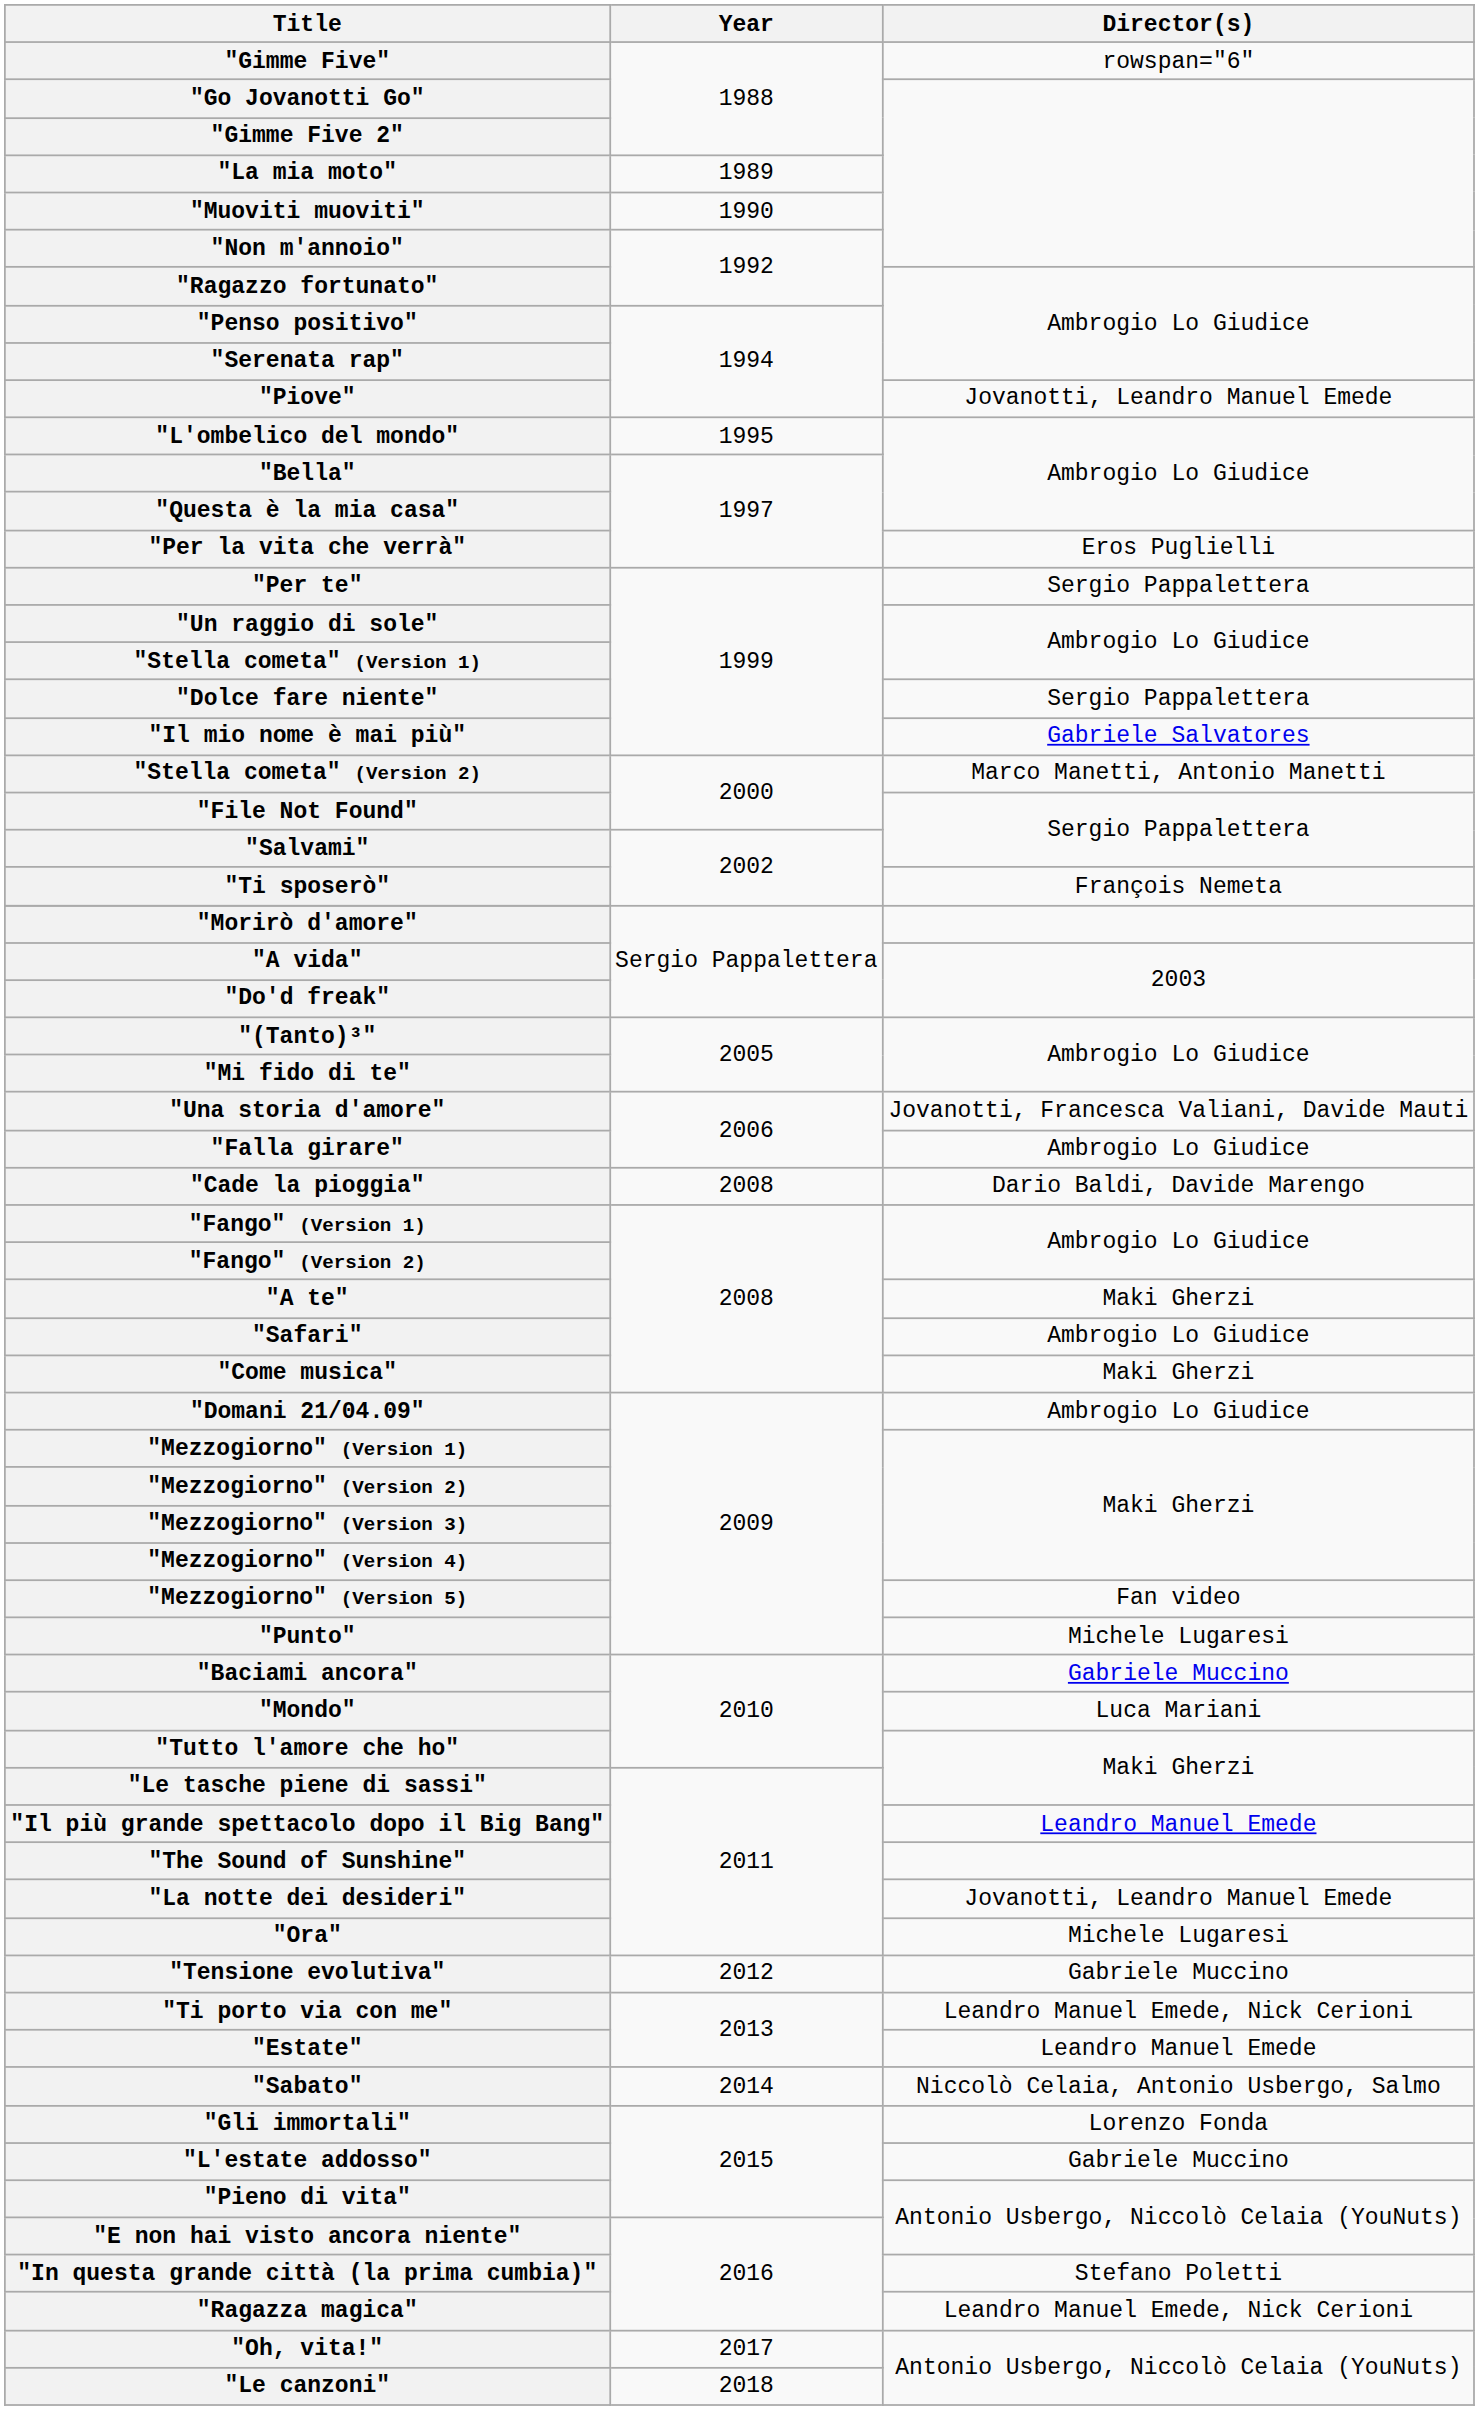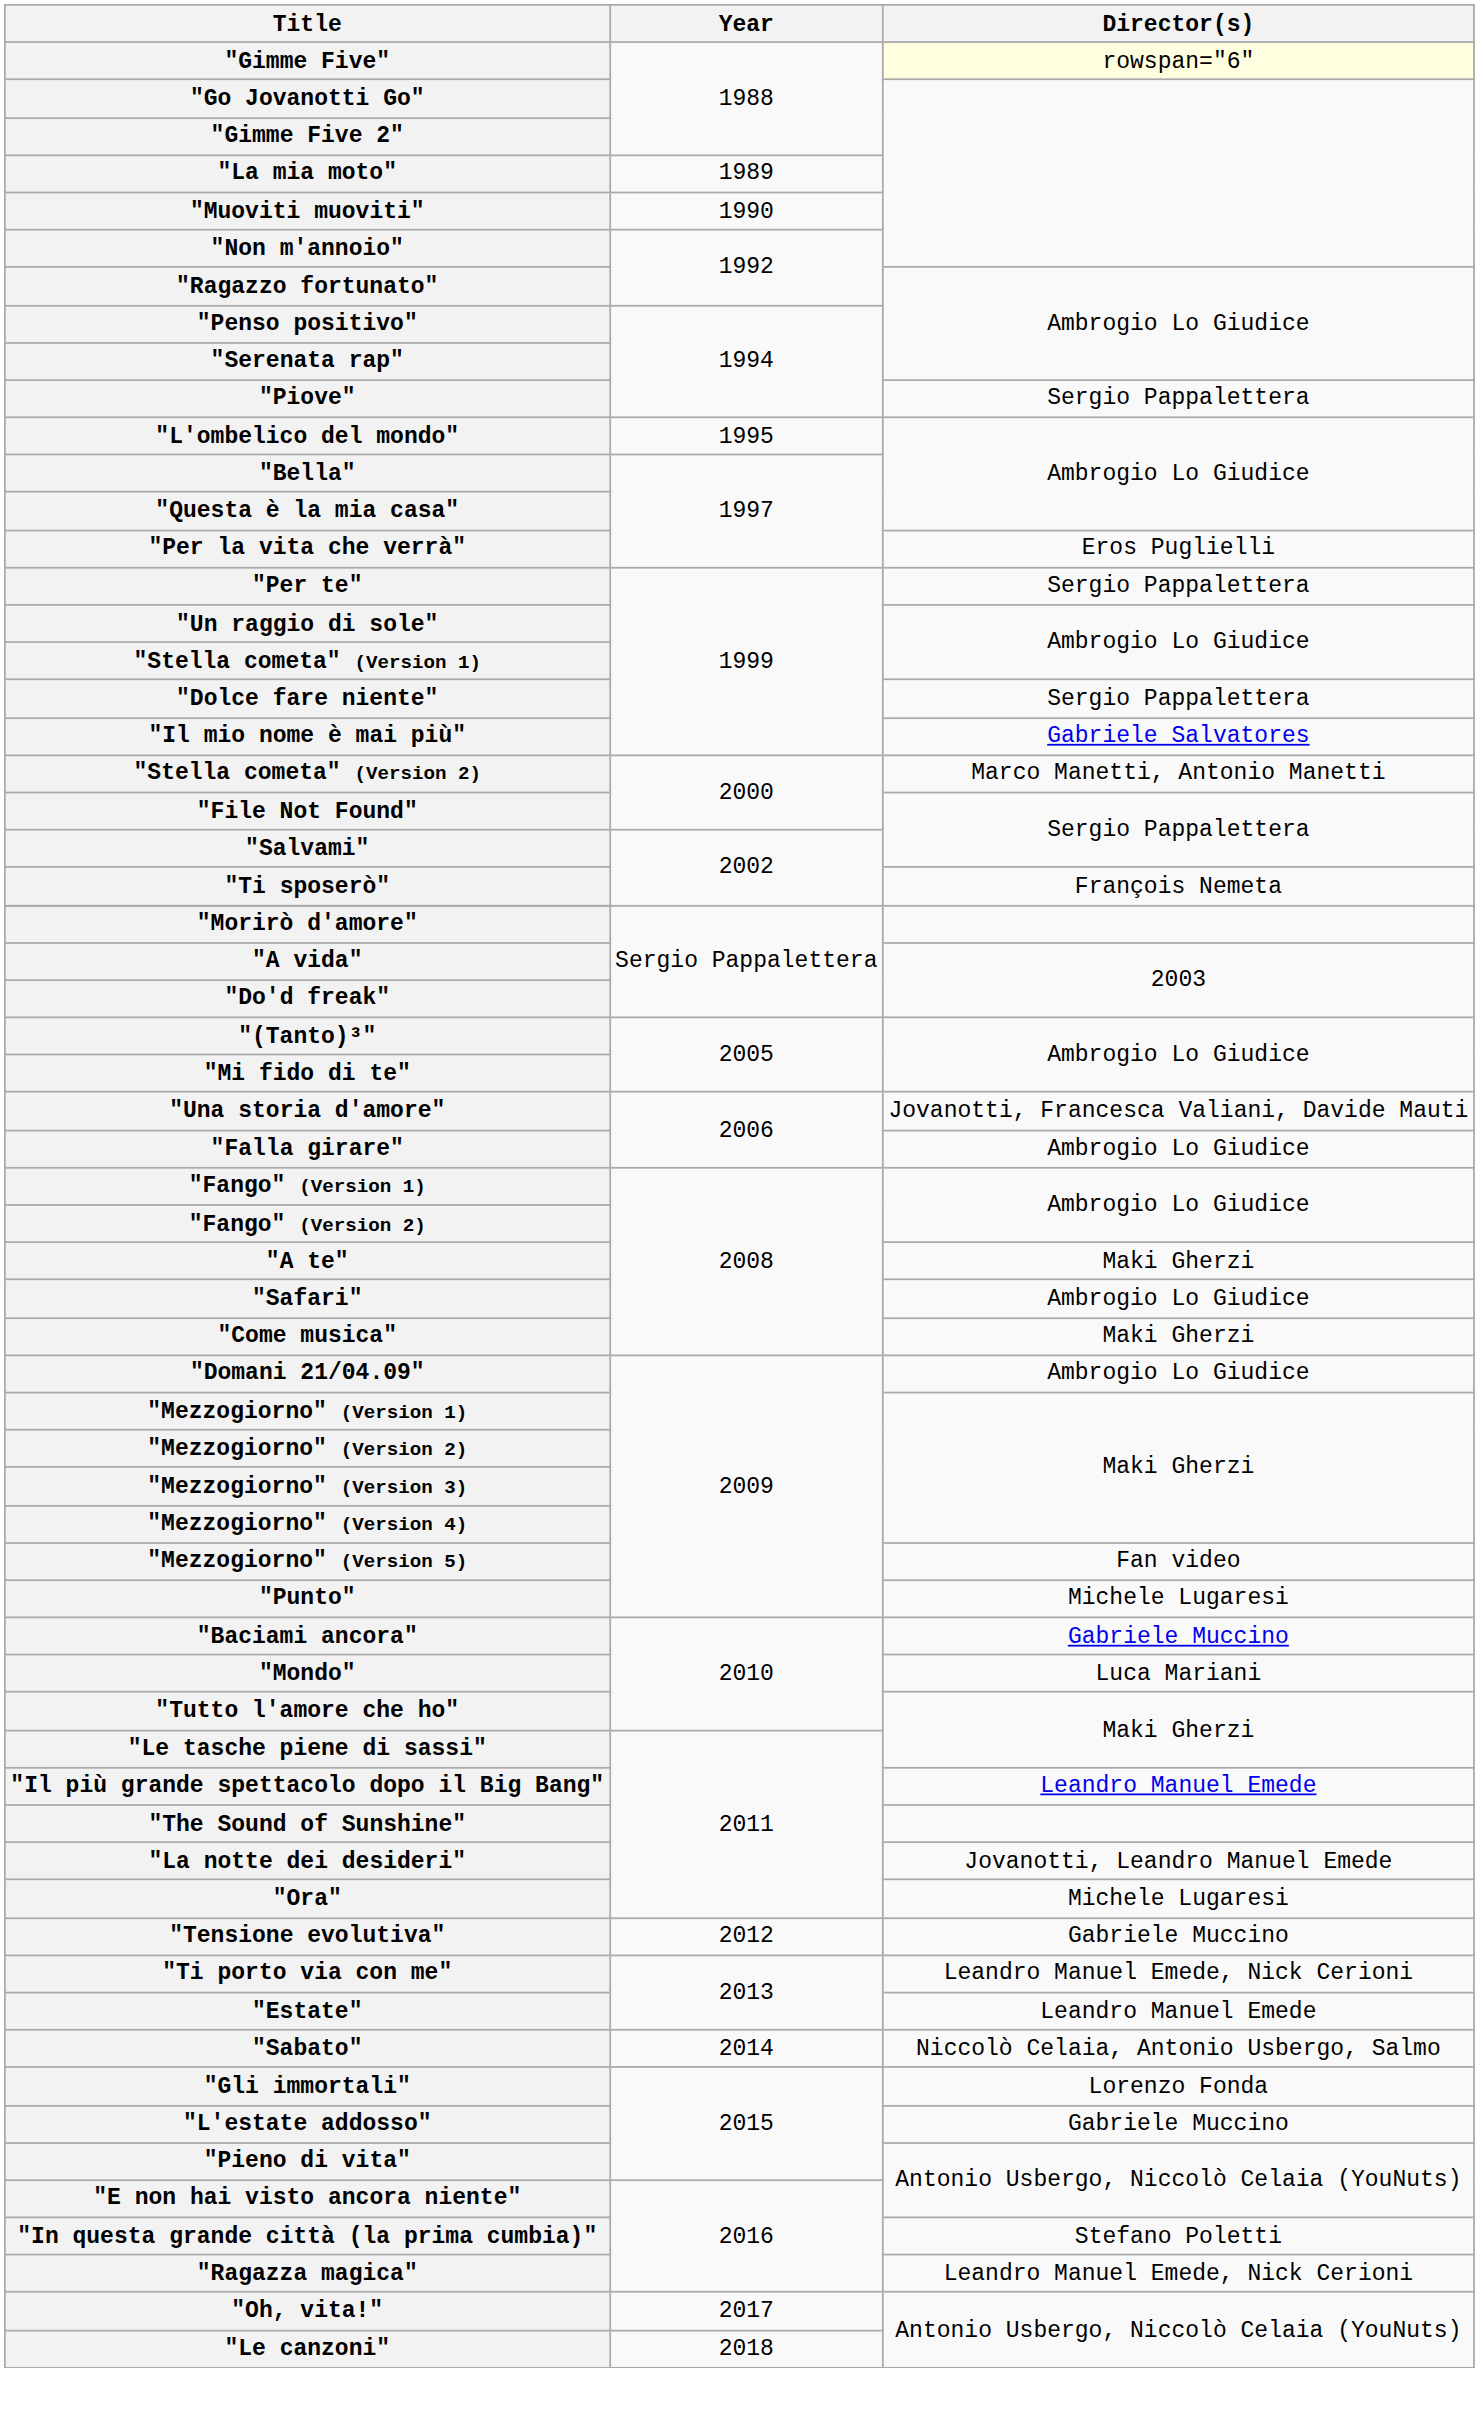(1178, 61) no background -> (1178, 61) lightyellow background
(1178, 399) Jovanotti, Leandro Manuel Emede -> (1178, 399) Sergio Pappalettera
- row: (307, 1186)
